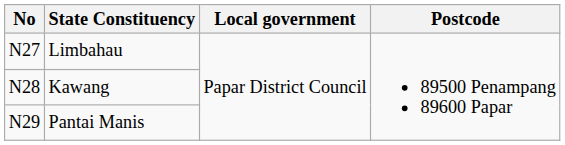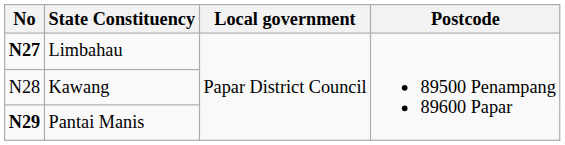(24, 51) normal -> (24, 51) bold
(24, 122) normal -> (24, 122) bold
